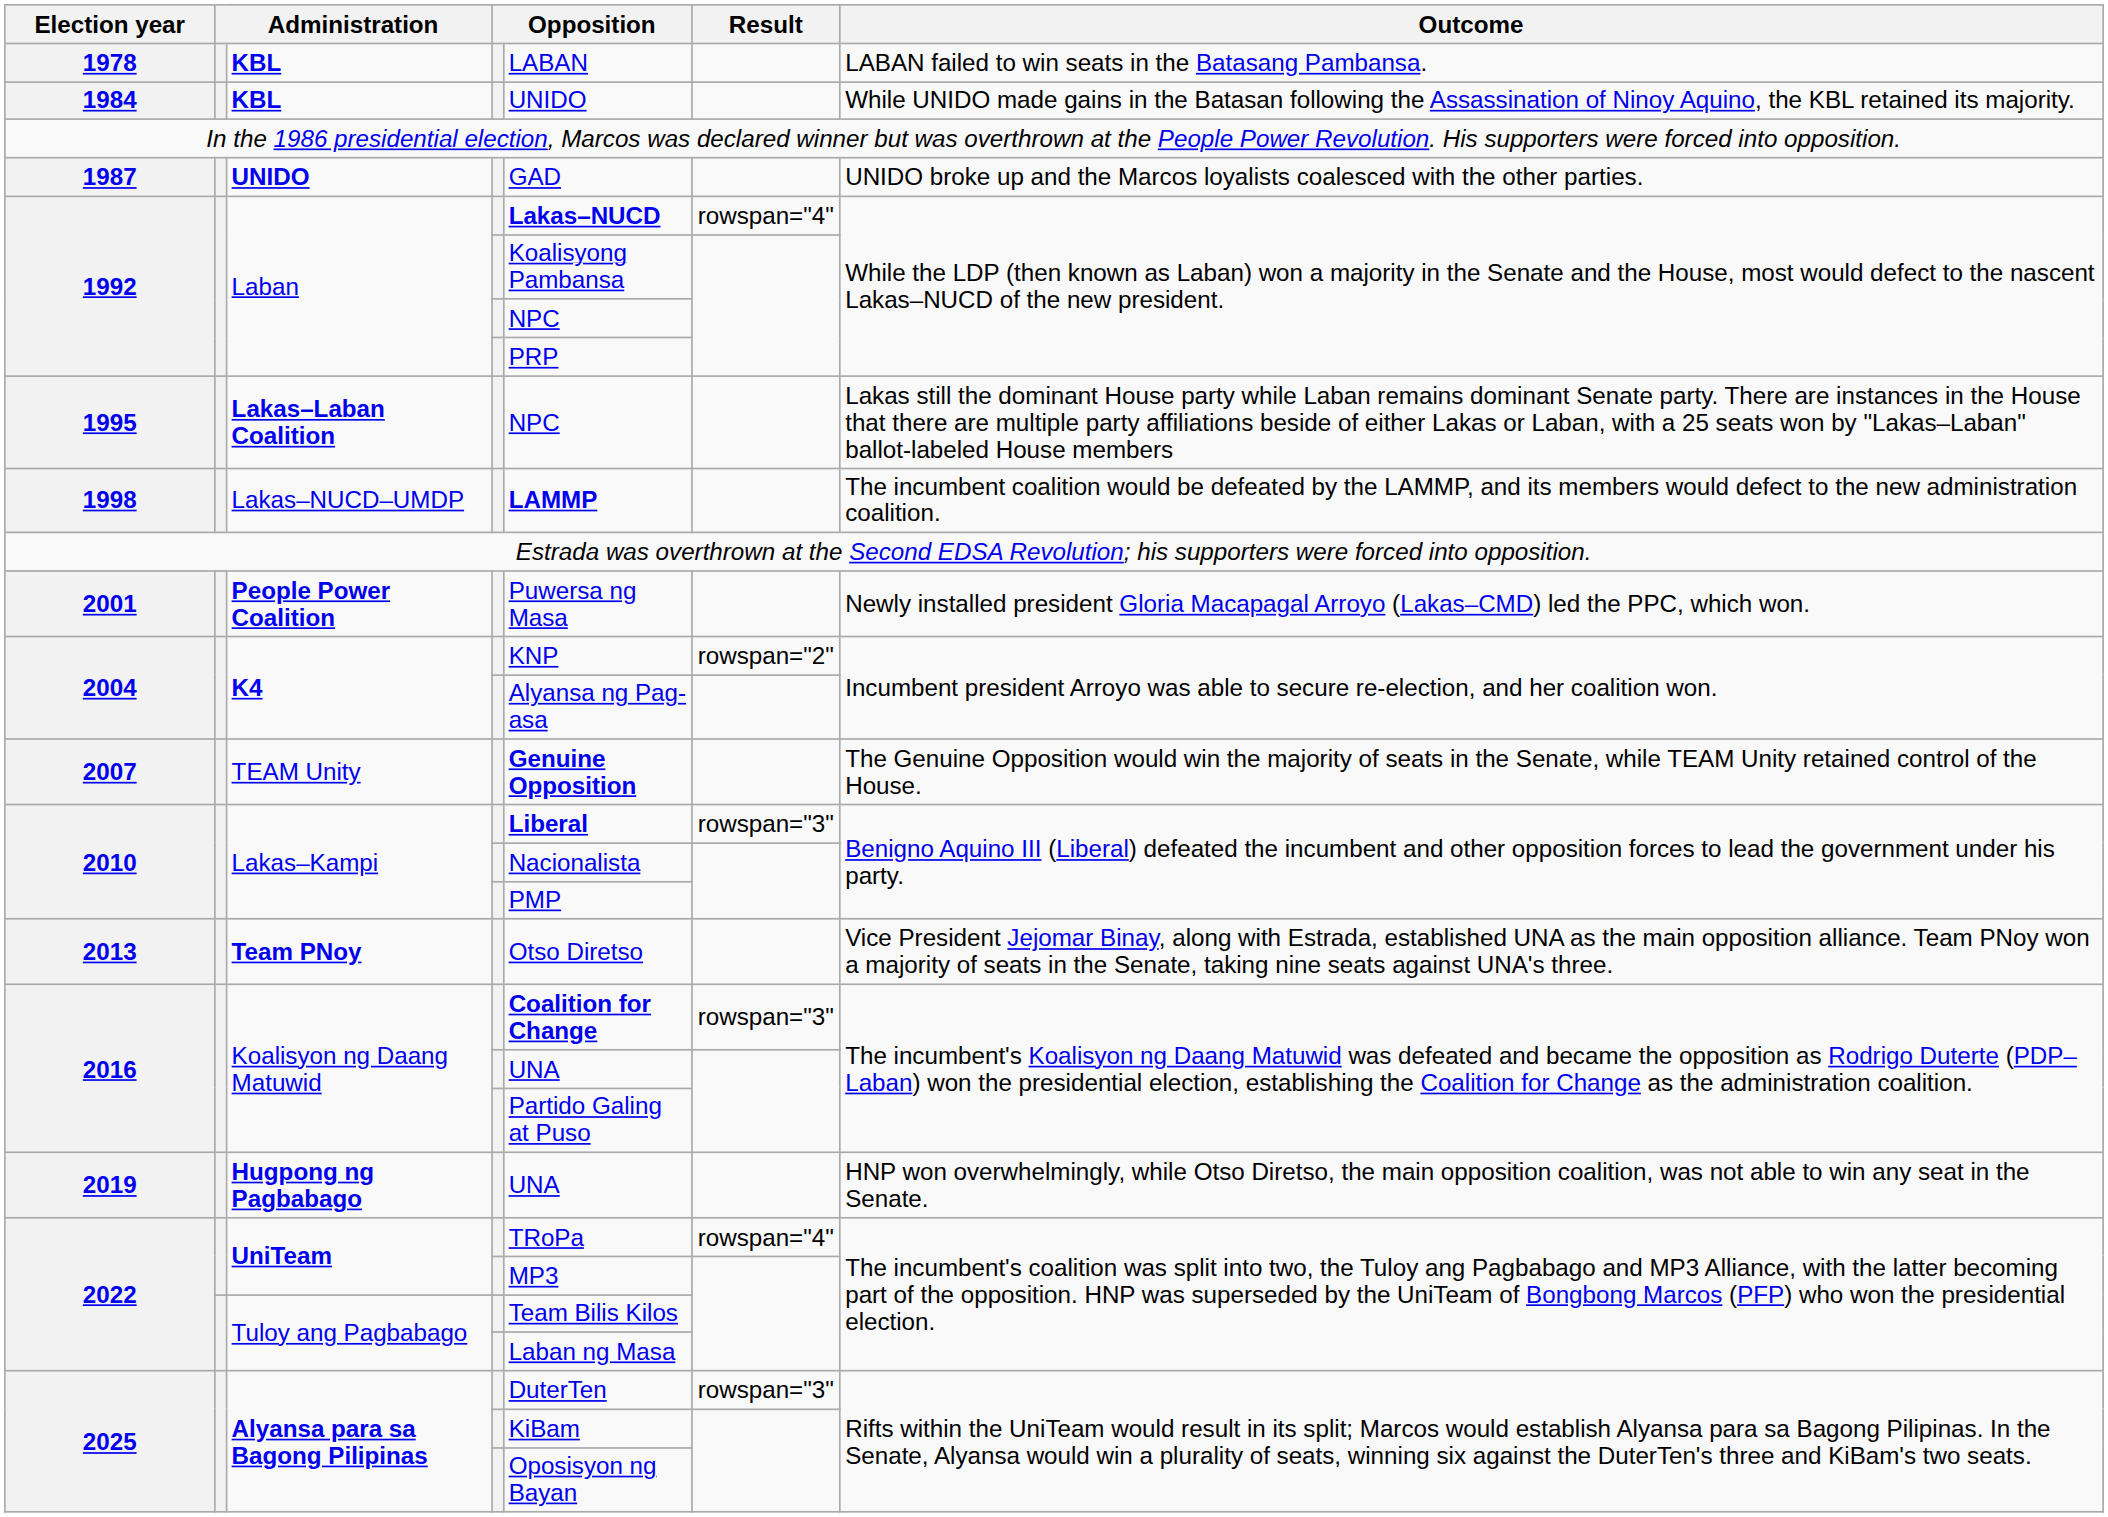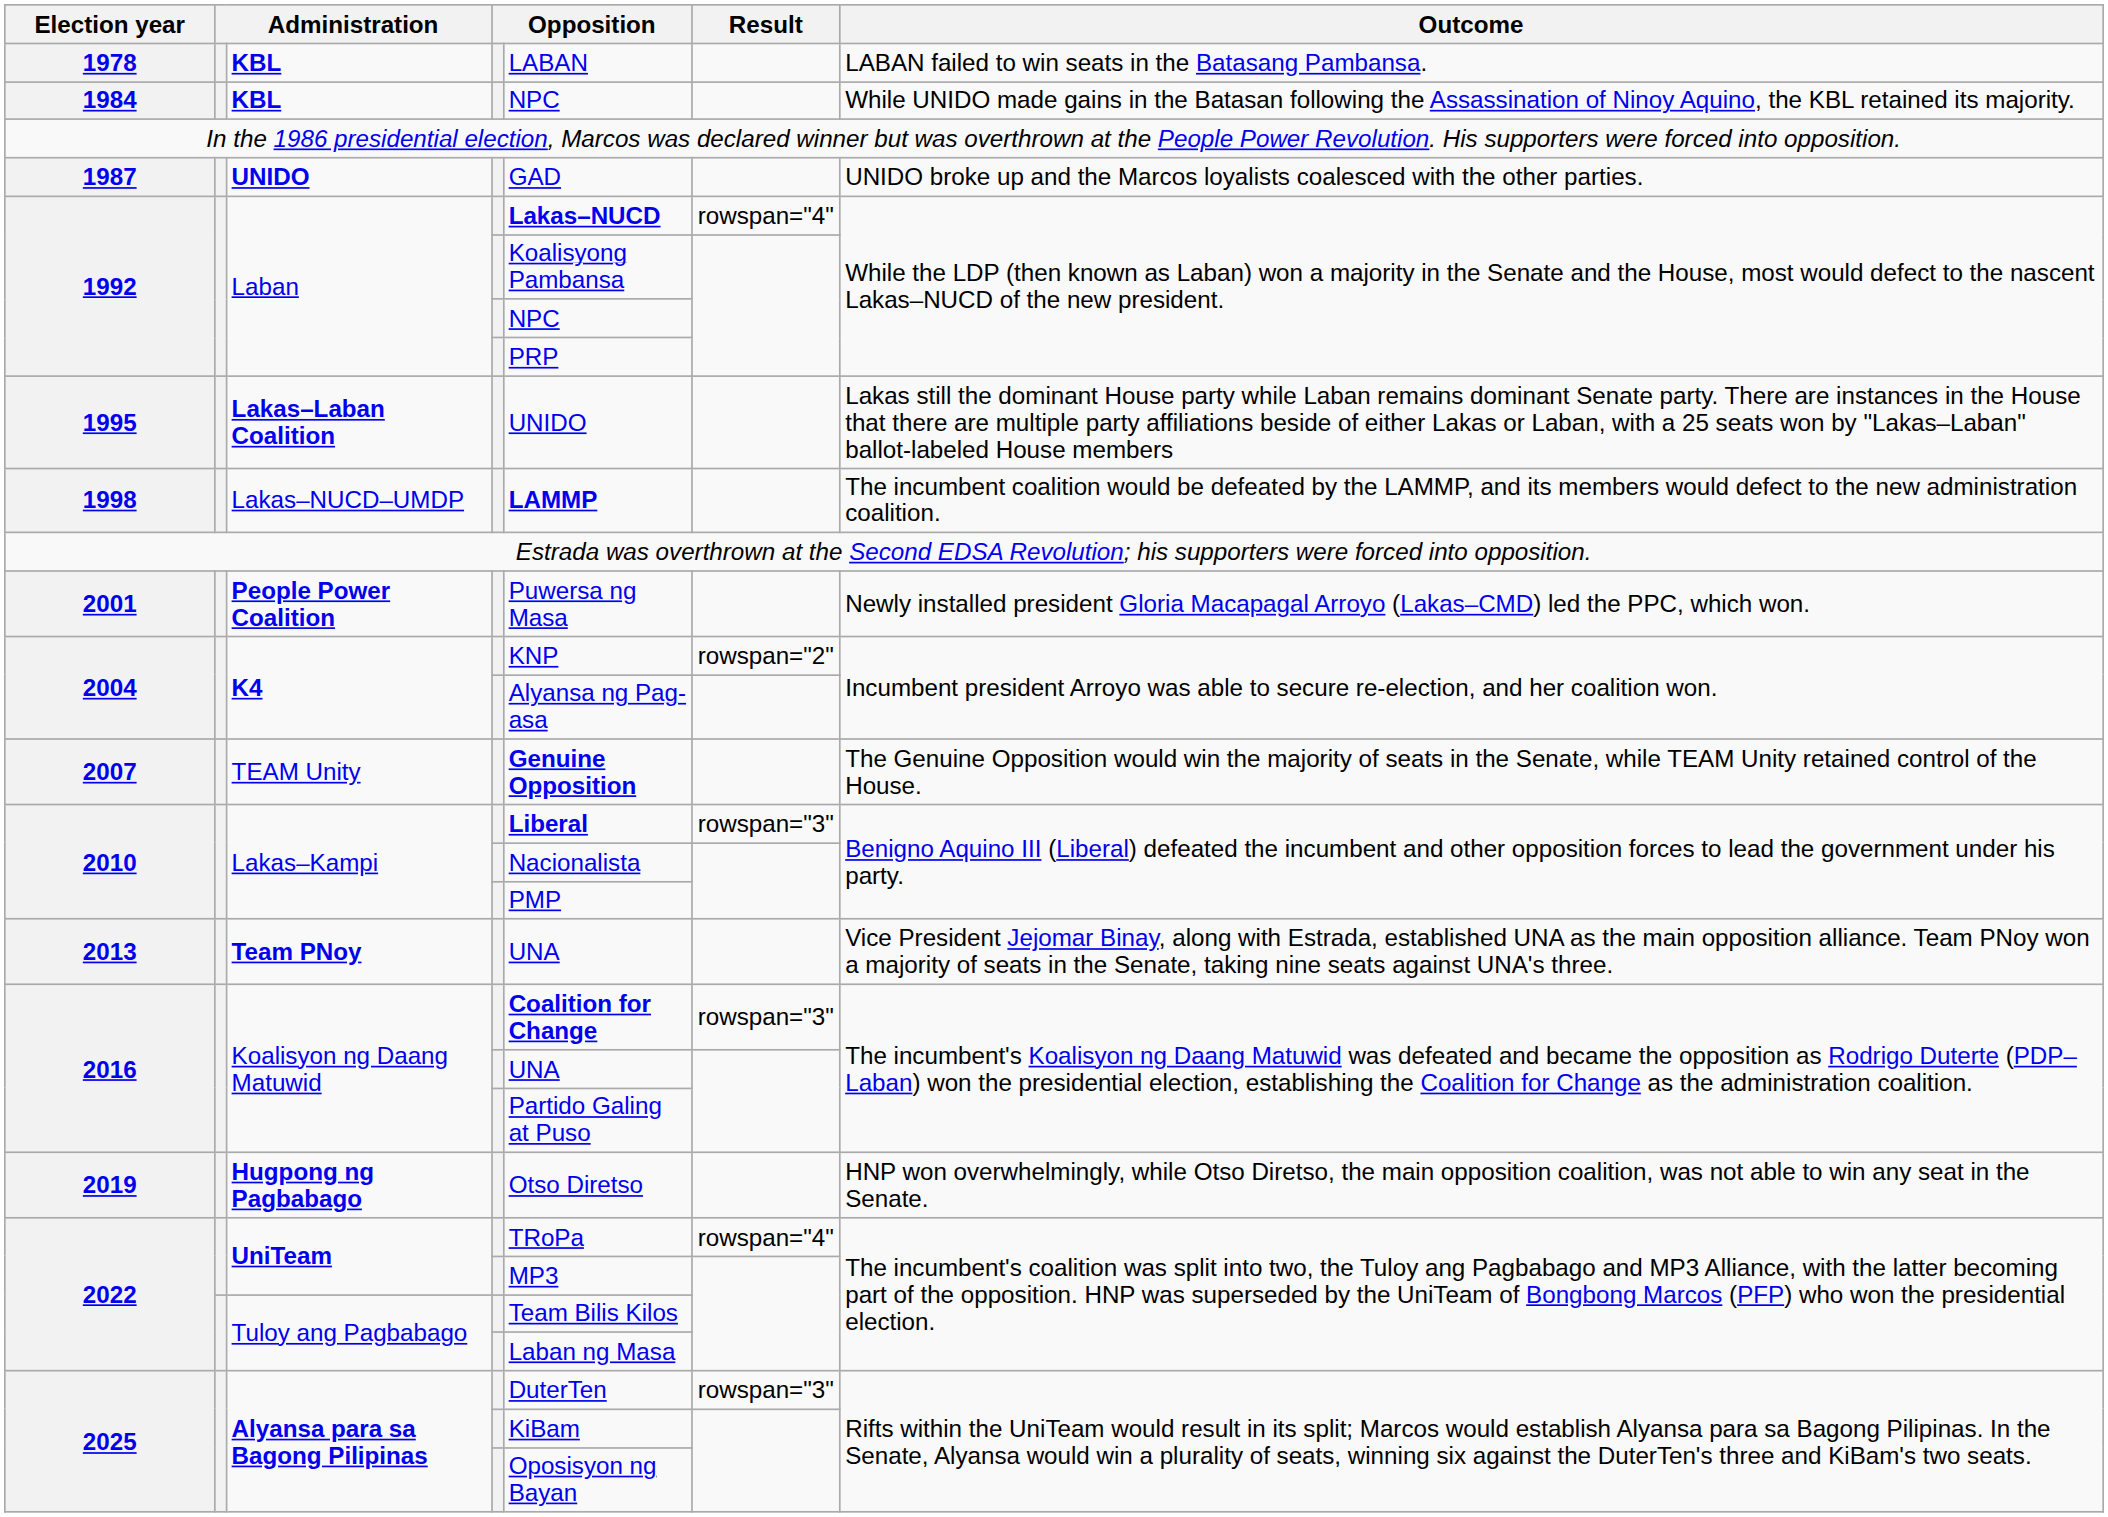(548, 101) UNIDO -> (534, 101) NPC
(534, 422) NPC -> (548, 422) UNIDO
(576, 952) Otso Diretso -> (534, 952) UNA
(534, 1186) UNA -> (576, 1186) Otso Diretso
